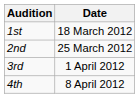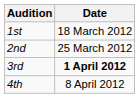(95, 66) normal -> (95, 66) bold
